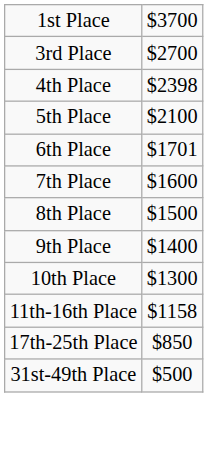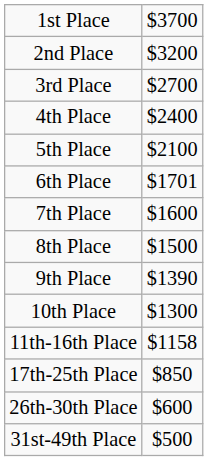+ row: (73, 52)
(172, 85) $2398 -> (172, 117) $2400
(172, 246) $1400 -> (172, 278) $1390
+ row: (73, 407)
